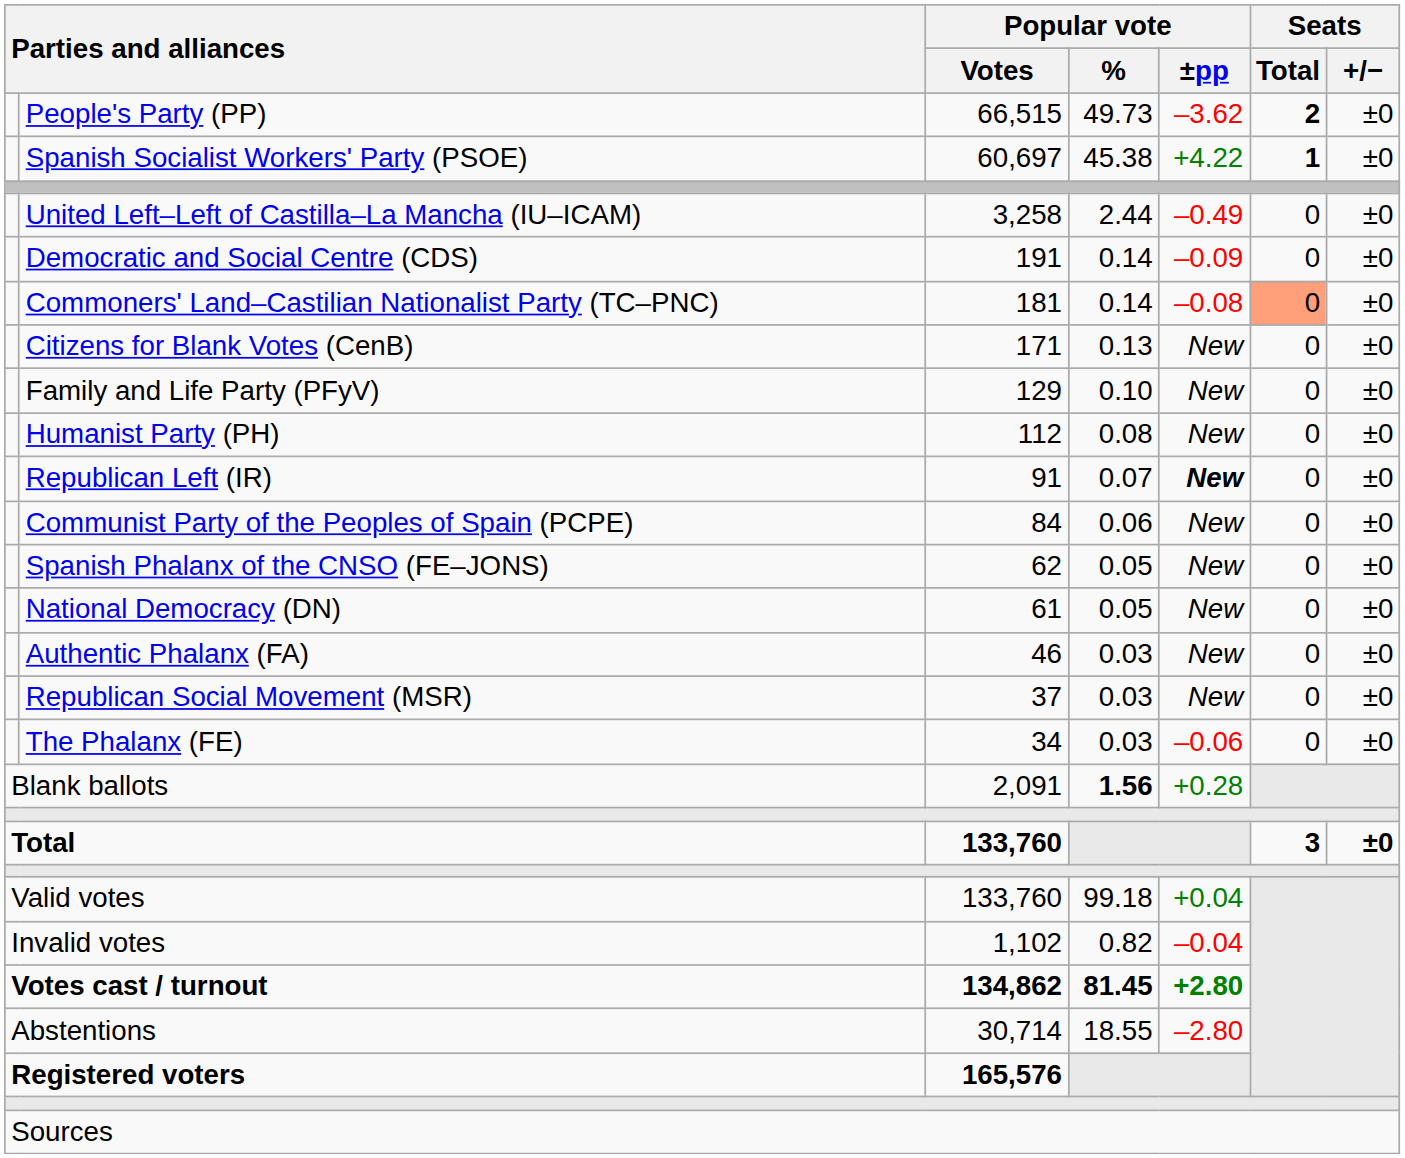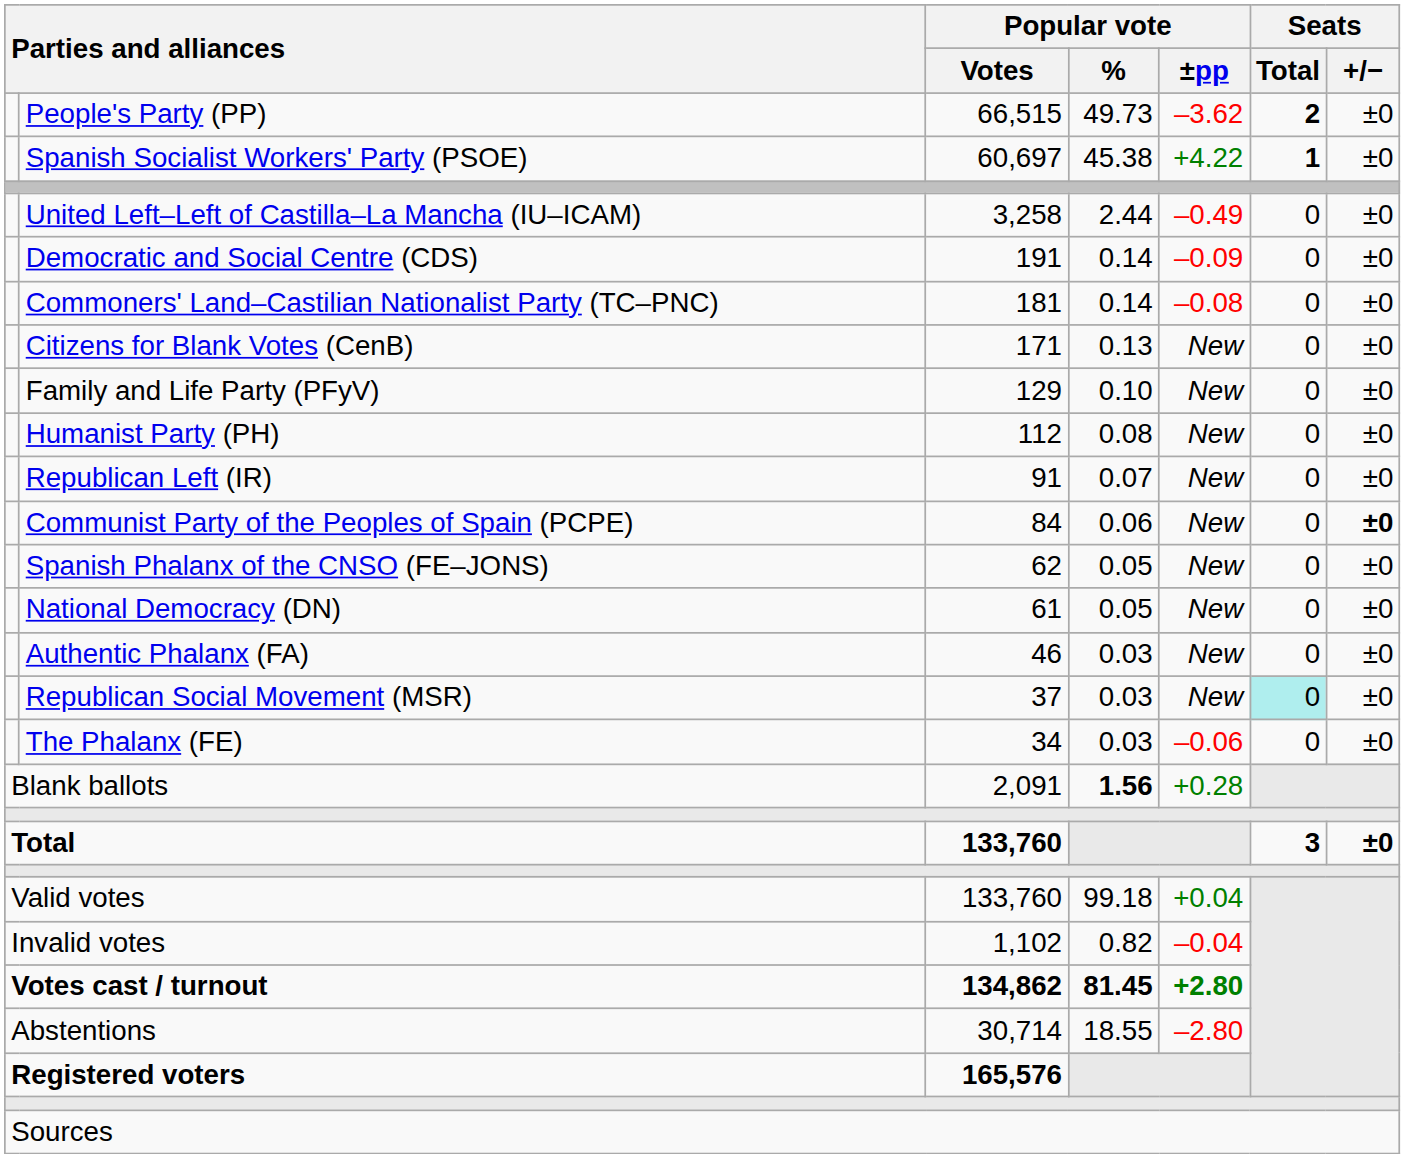(1312, 302) lightsalmon background -> (1312, 302) no background
(1215, 478) bold -> (1216, 478) normal
(1378, 522) normal -> (1378, 522) bold
(1312, 697) no background -> (1312, 697) paleturquoise background
